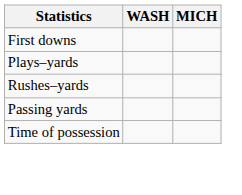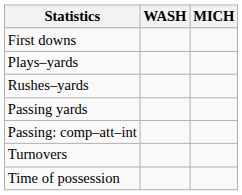+ row: (72, 132)
+ row: (37, 155)
